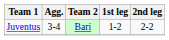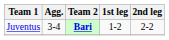(83, 27) normal -> (83, 27) bold
